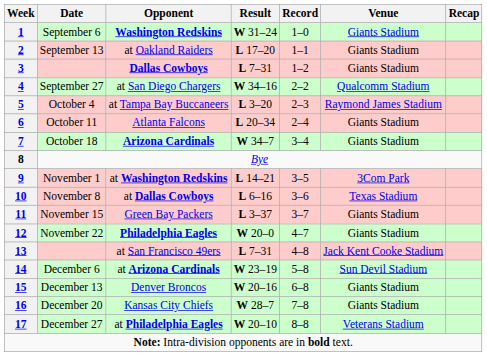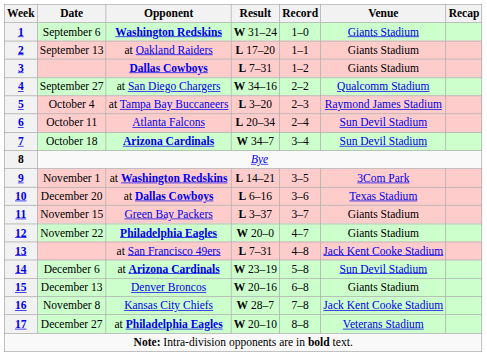(383, 123) Giants Stadium -> (383, 123) Sun Devil Stadium
(383, 141) Giants Stadium -> (383, 141) Sun Devil Stadium
(72, 196) November 8 -> (72, 196) December 20
(72, 305) December 20 -> (72, 305) November 8
(383, 305) Giants Stadium -> (383, 305) Jack Kent Cooke Stadium
